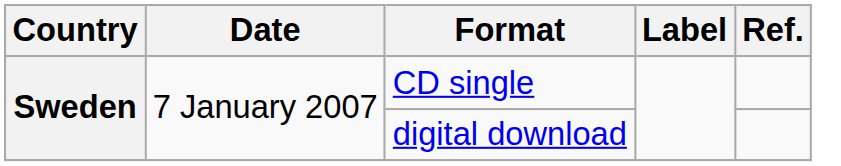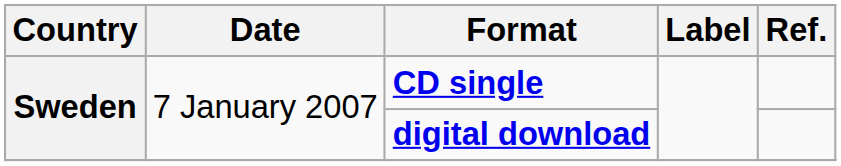(464, 82) normal -> (468, 82) bold
(510, 133) normal -> (522, 133) bold
